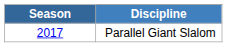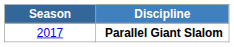(159, 33) normal -> (162, 33) bold
